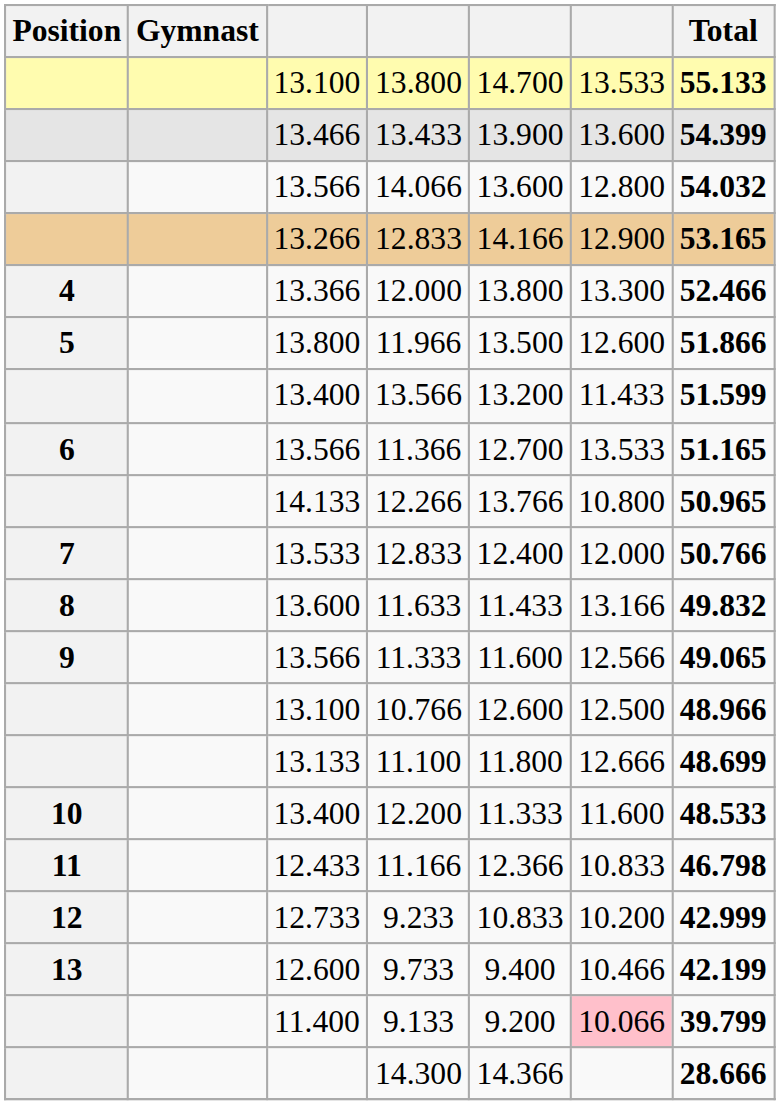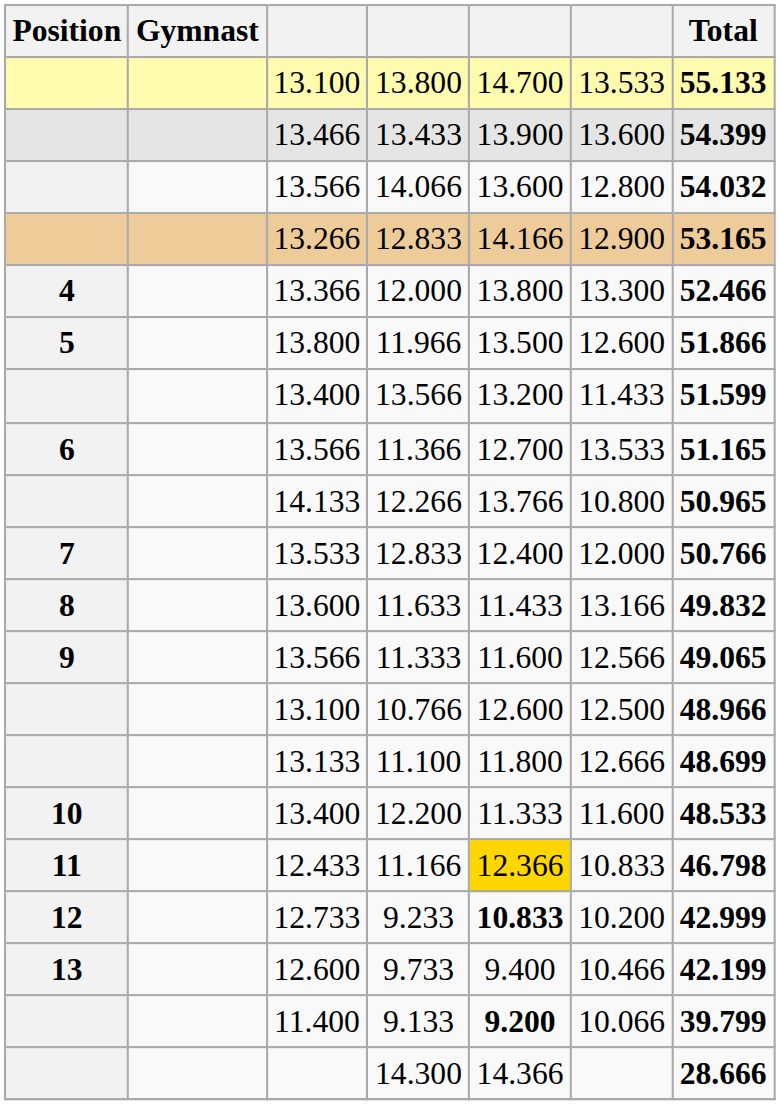(520, 864) no background -> (520, 864) gold background
(520, 916) normal -> (520, 916) bold
(520, 1021) normal -> (520, 1021) bold
(622, 1021) pink background -> (622, 1021) no background
